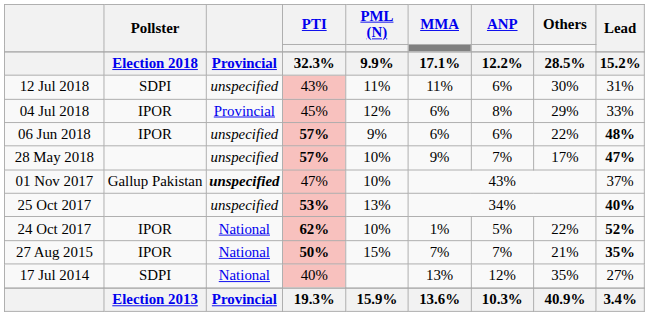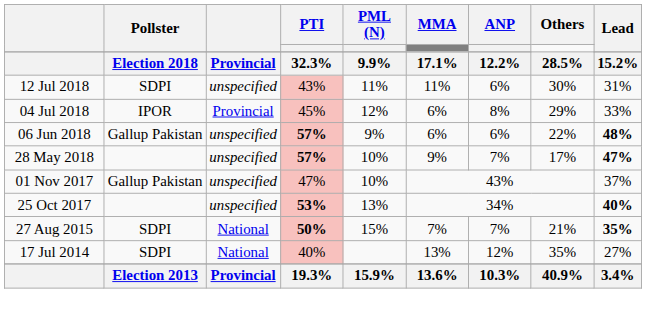(155, 134) IPOR -> (155, 134) Gallup Pakistan
(244, 181) bold -> (243, 181) normal
- row: (54, 228)
(155, 252) IPOR -> (155, 228) SDPI
